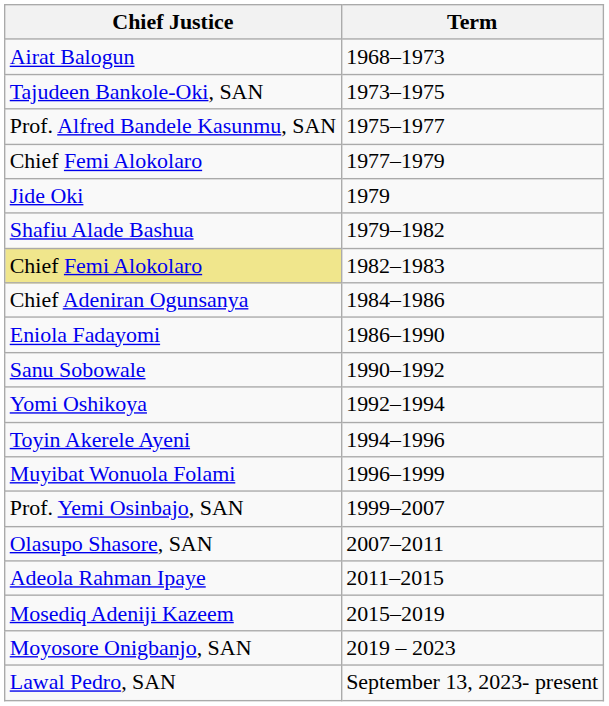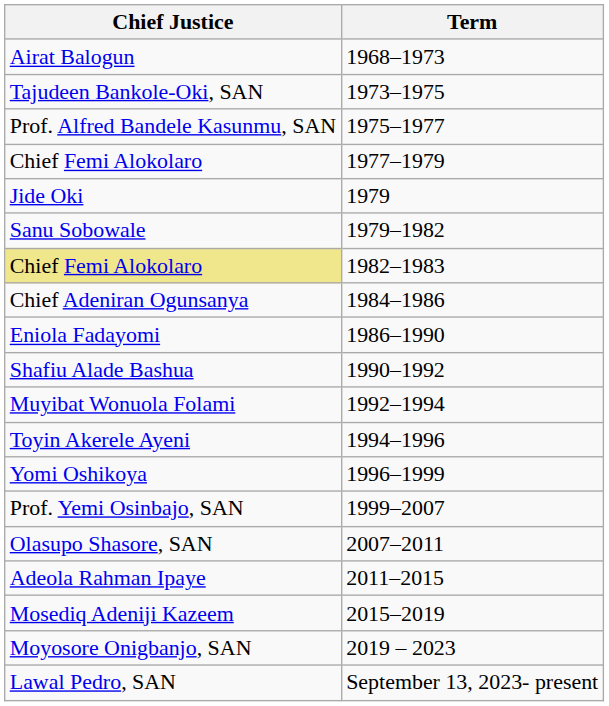(102, 230) Shafiu Alade Bashua -> (78, 230) Sanu Sobowale
(78, 369) Sanu Sobowale -> (102, 369) Shafiu Alade Bashua
(78, 404) Yomi Oshikoya -> (123, 404) Muyibat Wonuola Folami
(123, 473) Muyibat Wonuola Folami -> (78, 473) Yomi Oshikoya
